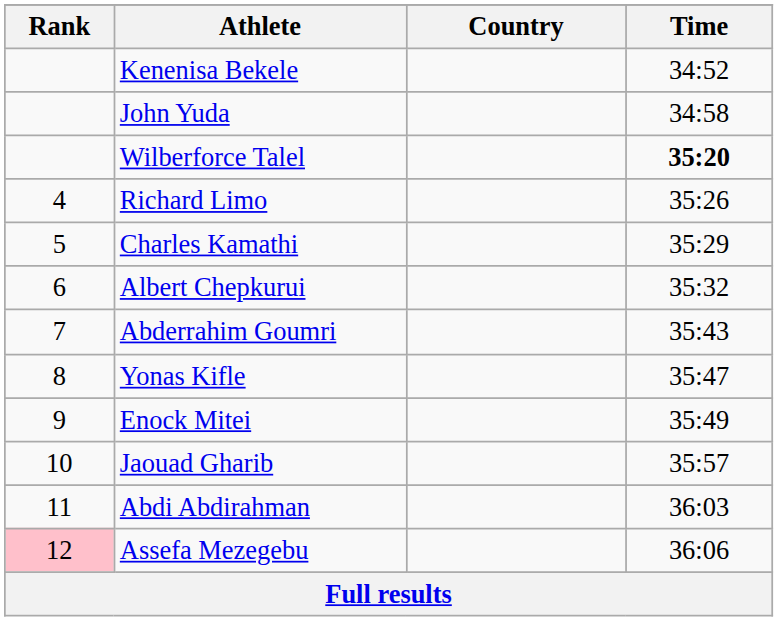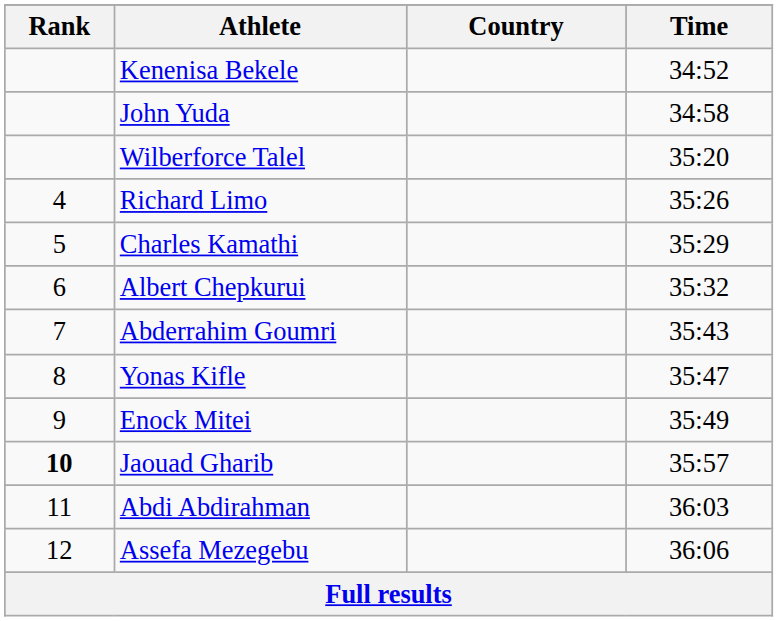(699, 157) bold -> (699, 157) normal
(59, 462) normal -> (59, 462) bold
(59, 549) pink background -> (59, 549) no background
